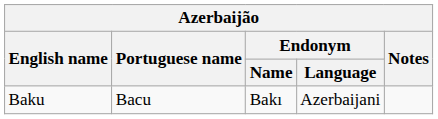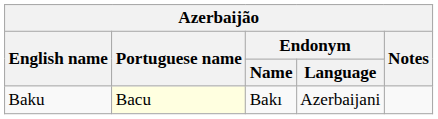(133, 99) no background -> (133, 99) lightyellow background
